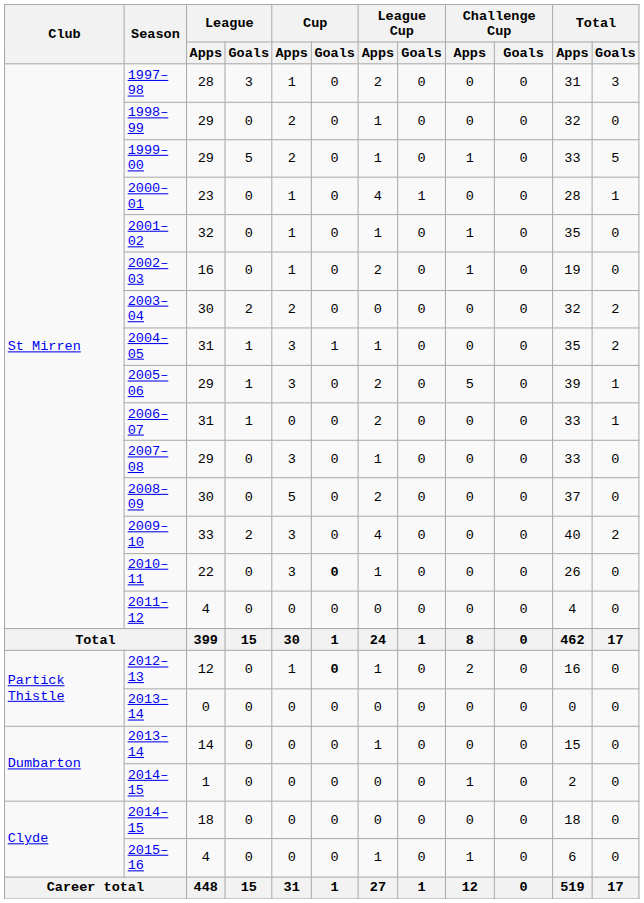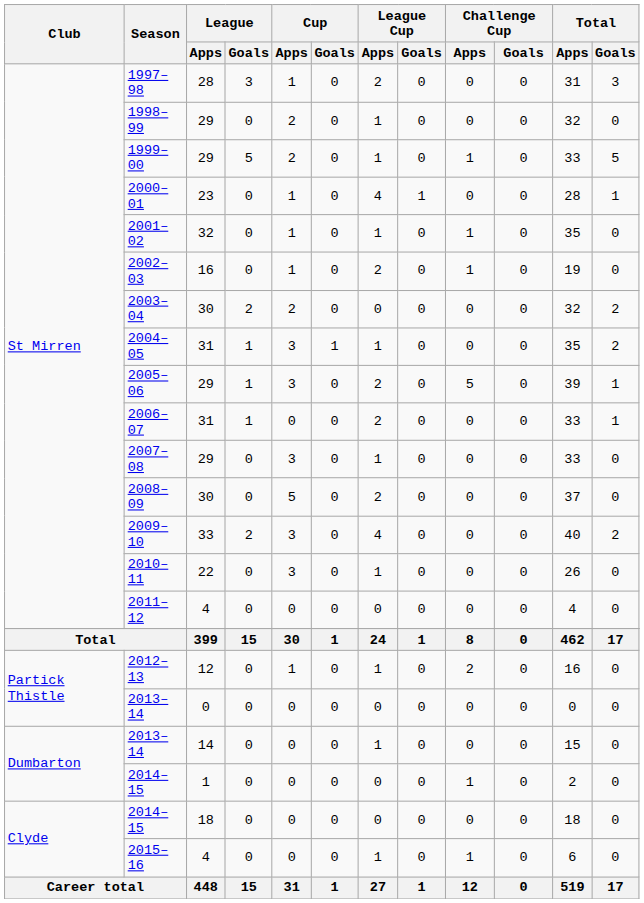(335, 572) bold -> (335, 572) normal
(335, 670) bold -> (335, 670) normal
